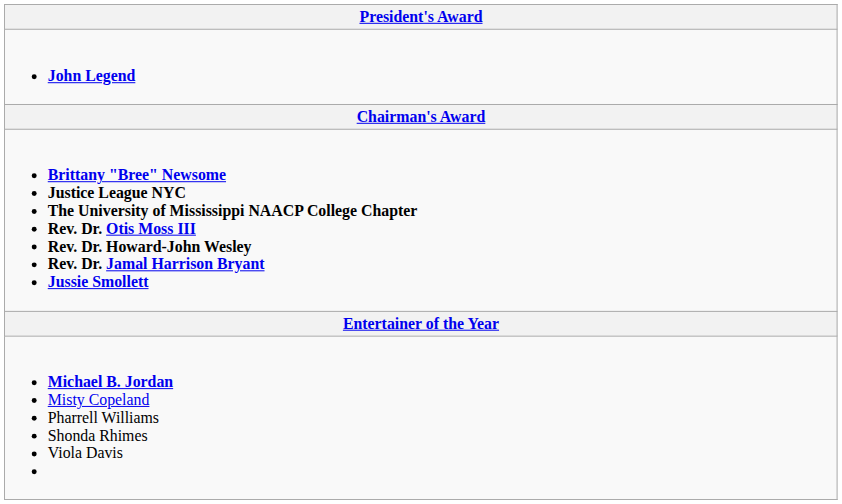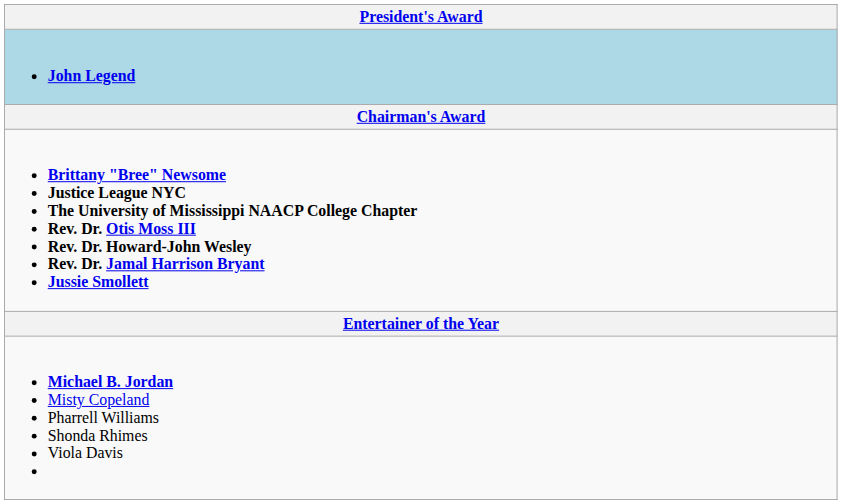(421, 76) no background -> (421, 76) lightblue background
